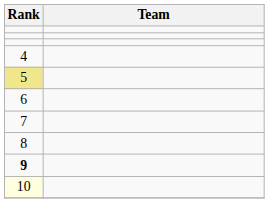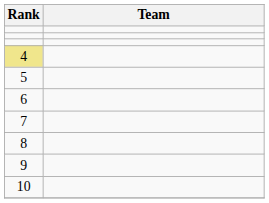(24, 56) no background -> (24, 56) khaki background
(24, 78) khaki background -> (24, 78) no background
(24, 165) bold -> (24, 165) normal
(24, 187) lightyellow background -> (24, 187) no background
